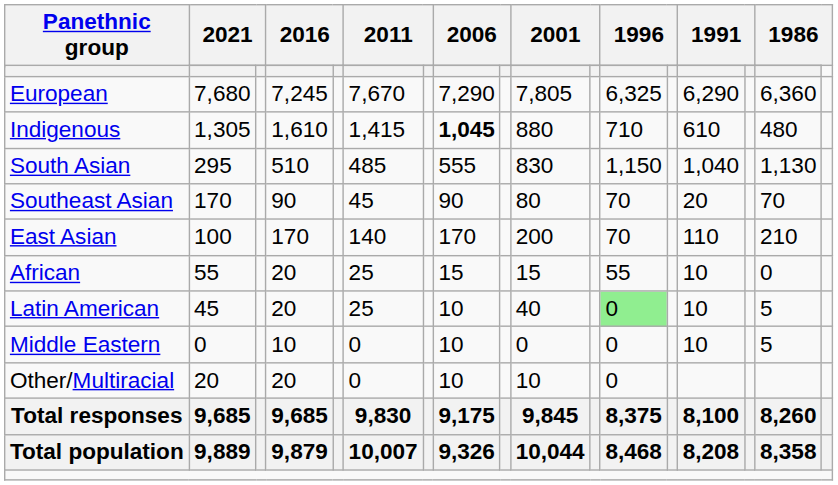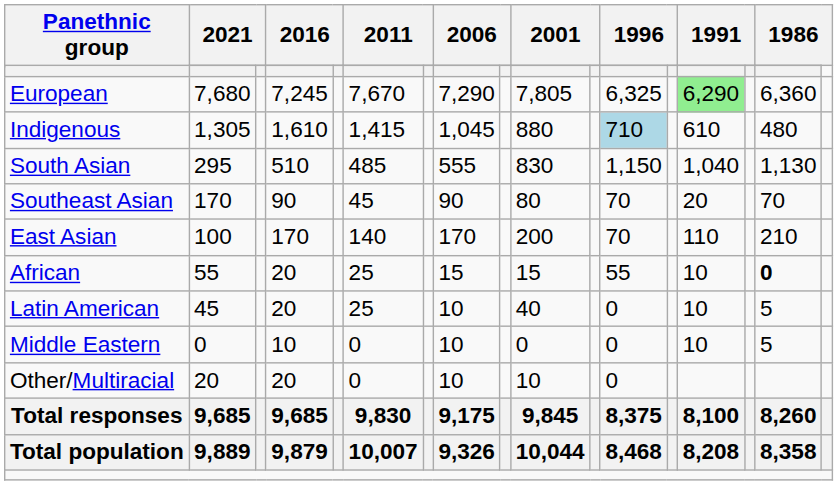(711, 93) no background -> (711, 93) lightgreen background
(467, 129) bold -> (467, 129) normal
(624, 129) no background -> (624, 129) lightblue background
(766, 272) normal -> (766, 272) bold
(612, 308) lightgreen background -> (612, 308) no background
